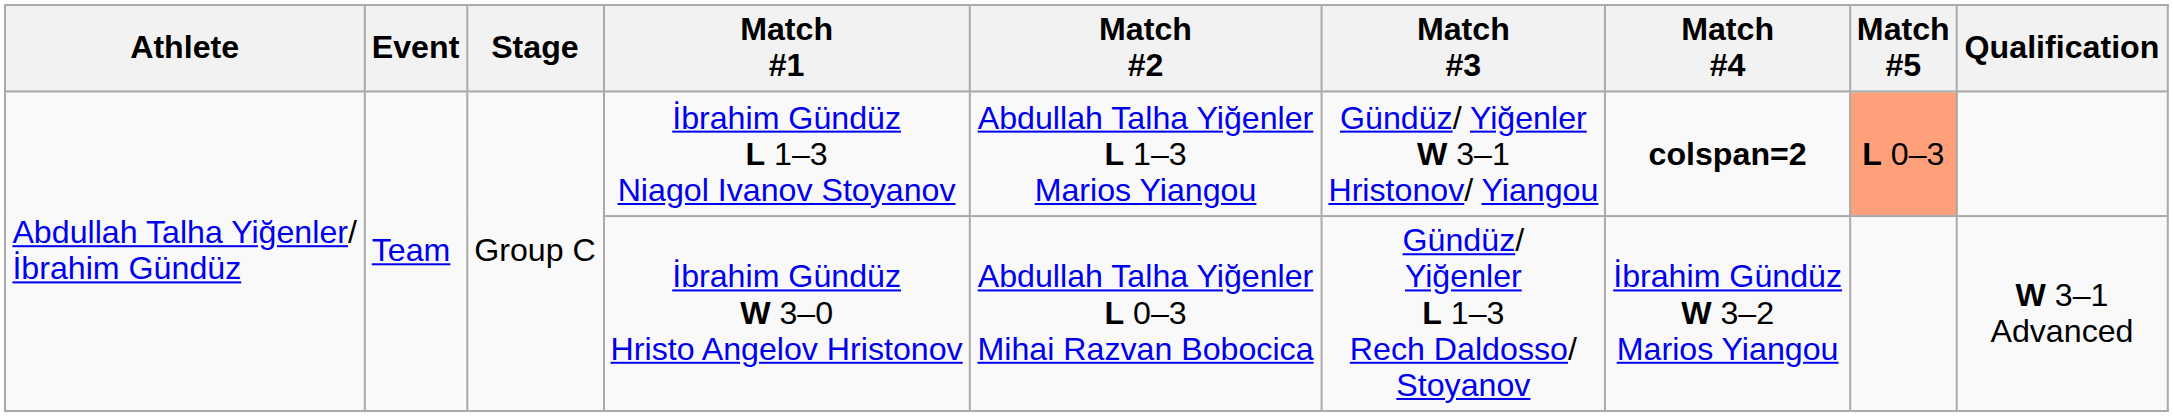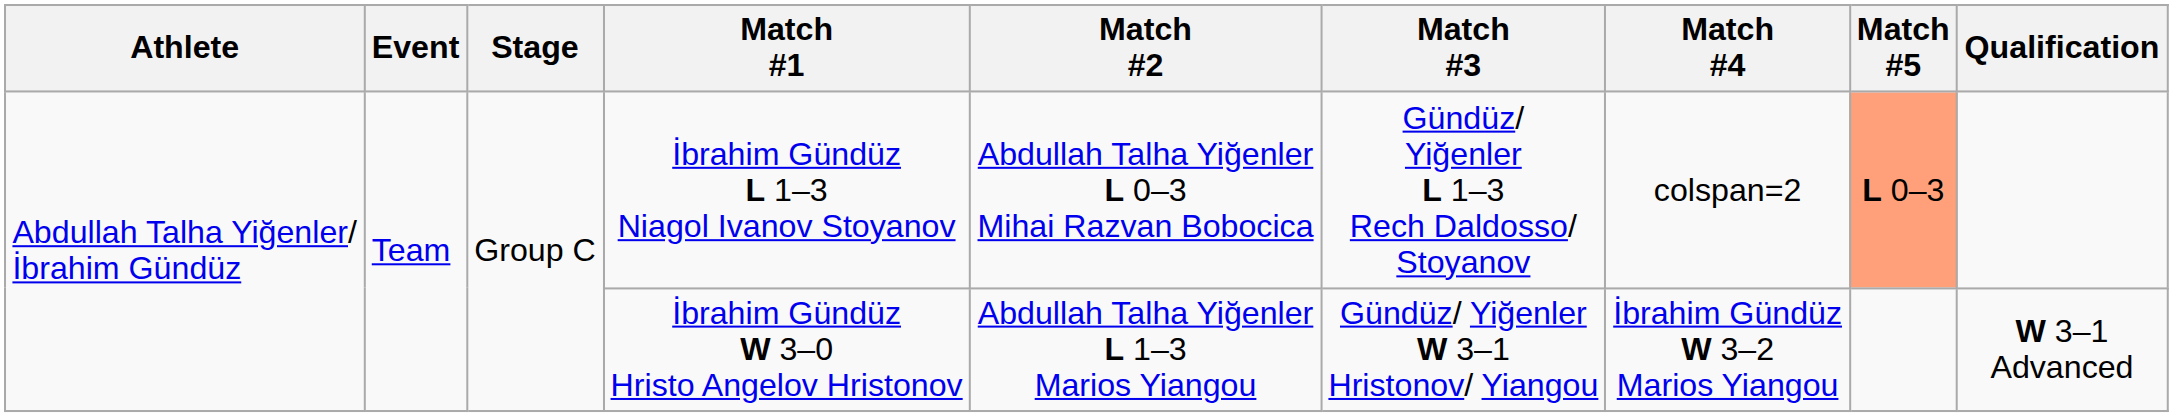(1146, 153) Abdullah Talha Yiğenler L 1–3 Marios Yiangou -> (1146, 189) Abdullah Talha Yiğenler L 0–3 Mihai Razvan Bobocica
(1463, 153) Gündüz/ Yiğenler W 3–1 Hristonov/ Yiangou -> (1463, 189) Gündüz/ Yiğenler L 1–3 Rech Daldosso/ Stoyanov
(1728, 153) bold -> (1728, 189) normal
(1146, 312) Abdullah Talha Yiğenler L 0–3 Mihai Razvan Bobocica -> (1146, 349) Abdullah Talha Yiğenler L 1–3 Marios Yiangou
(1463, 312) Gündüz/ Yiğenler L 1–3 Rech Daldosso/ Stoyanov -> (1463, 349) Gündüz/ Yiğenler W 3–1 Hristonov/ Yiangou
